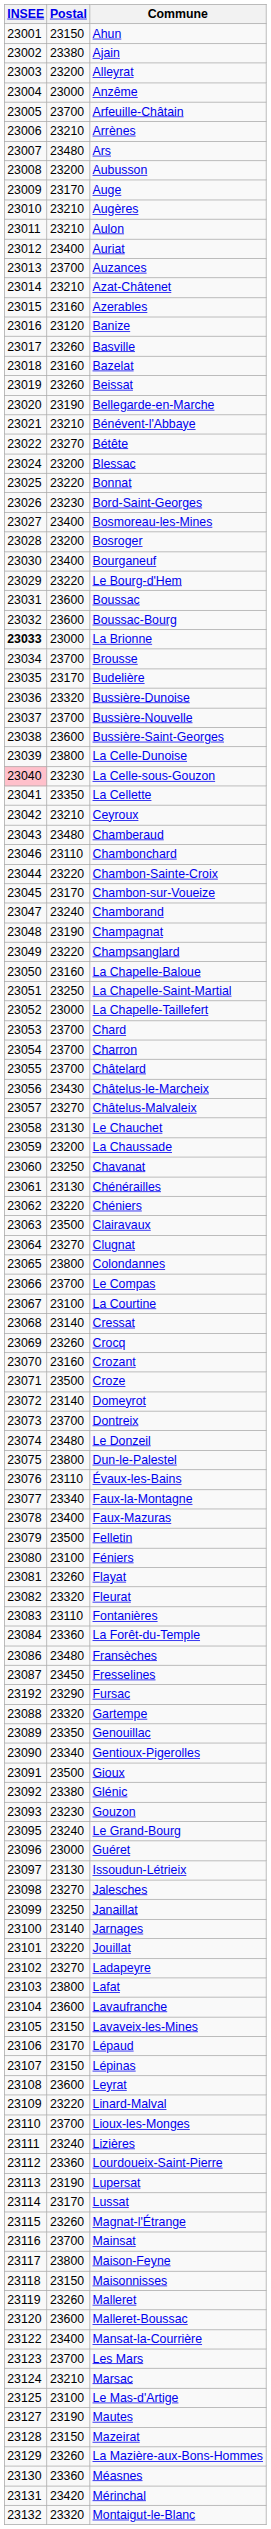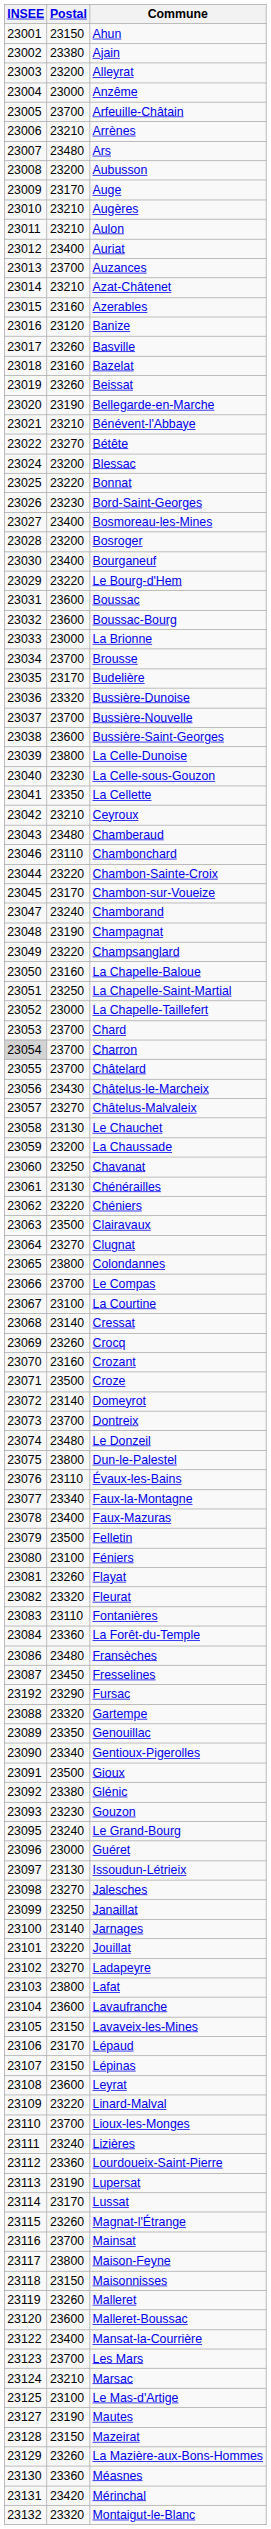(24, 639) bold -> (24, 639) normal
(24, 776) pink background -> (24, 776) no background
(24, 1049) no background -> (24, 1049) lightgrey background
